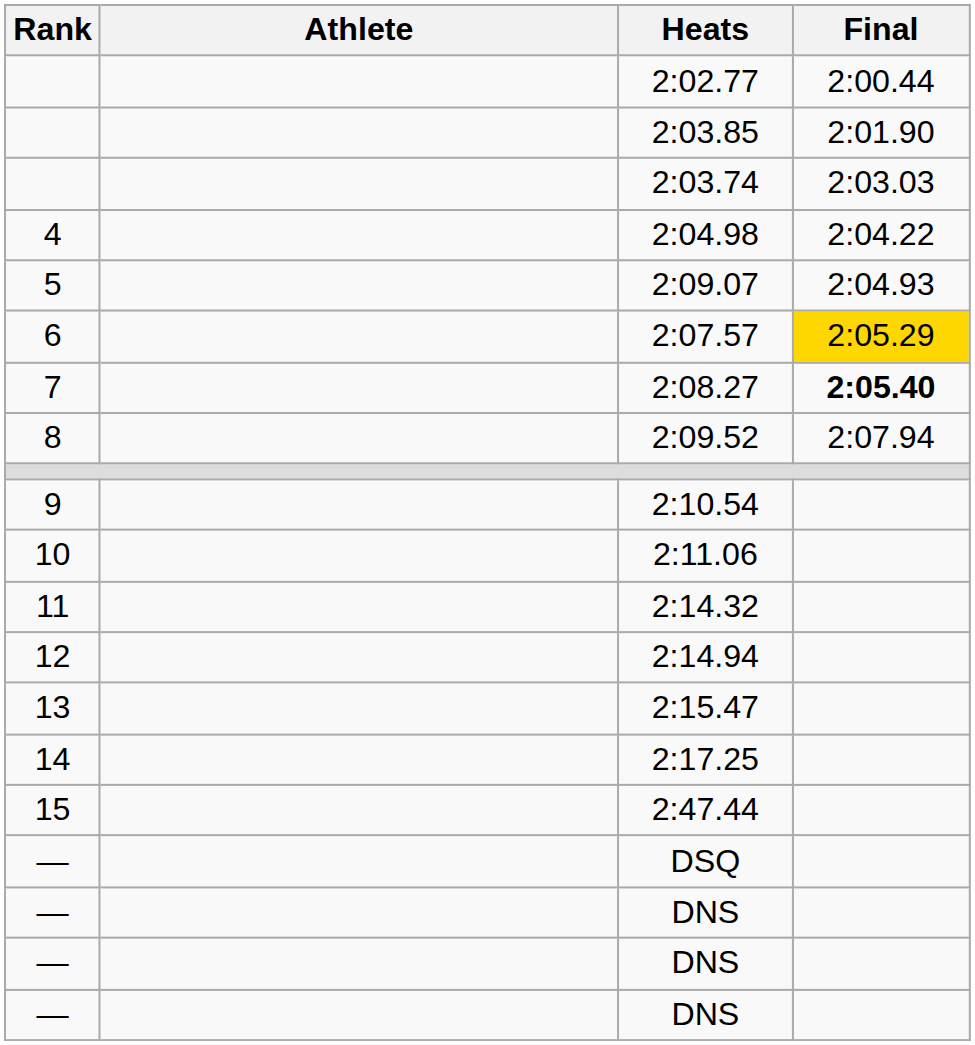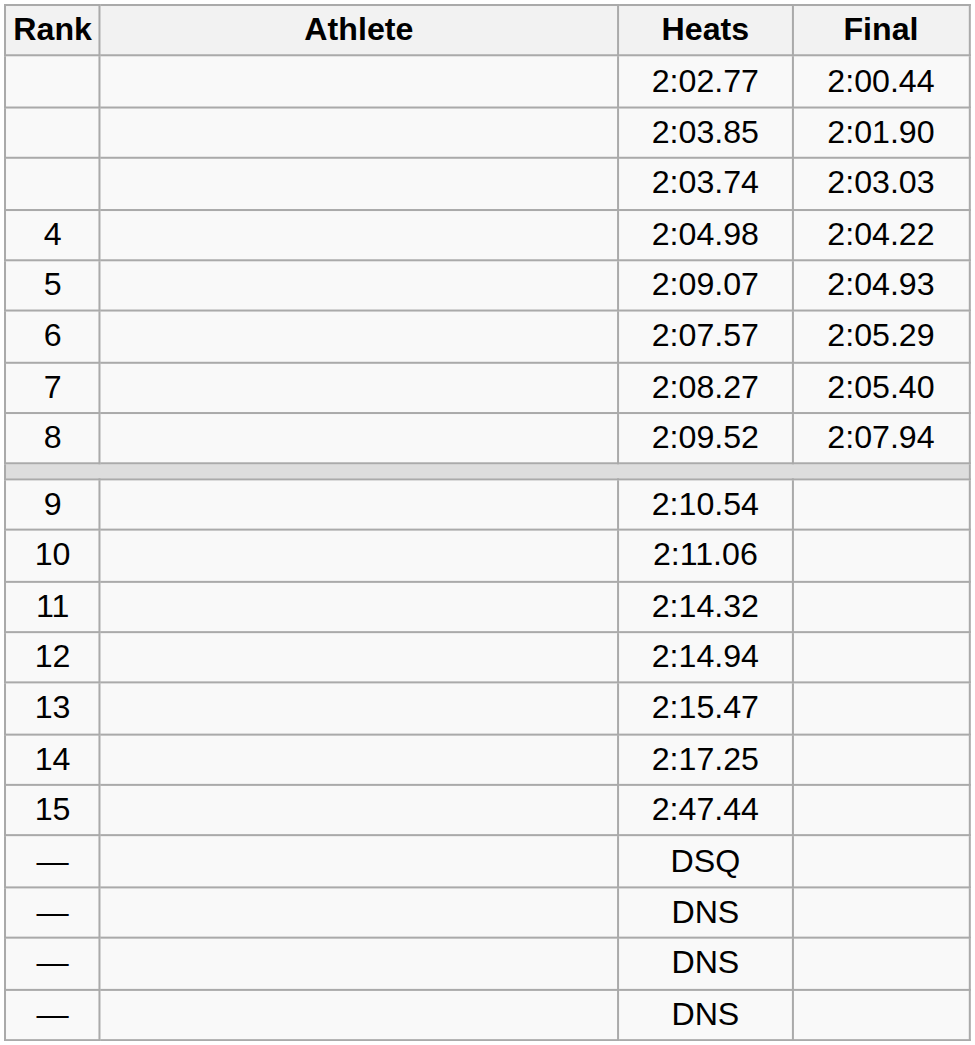(881, 336) gold background -> (881, 336) no background
(881, 387) bold -> (881, 387) normal
